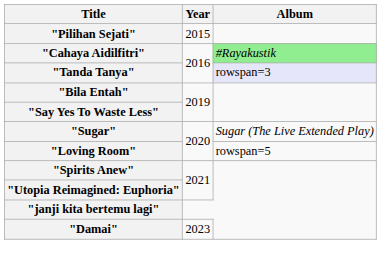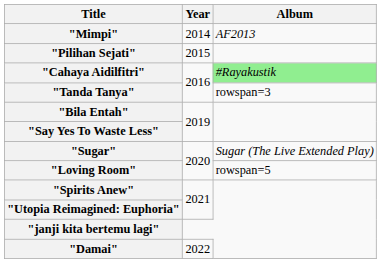+ row: (93, 33)
(243, 72) lavender background -> (243, 92) no background
(198, 229) 2023 -> (198, 248) 2022
